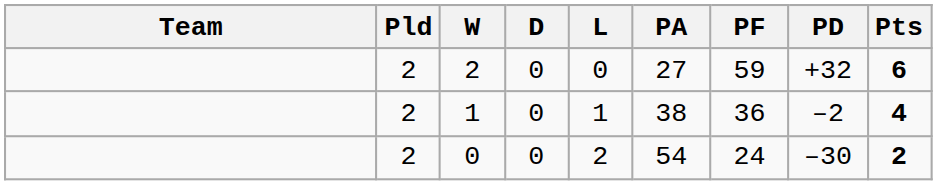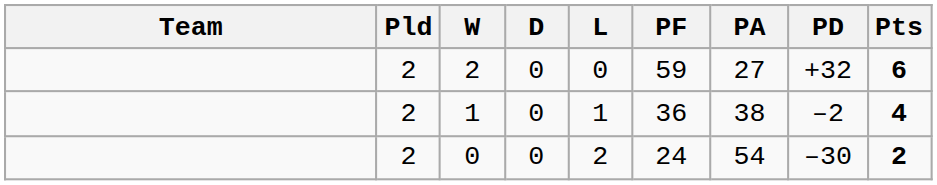columns swapped: (750, 27) <-> (671, 27)
